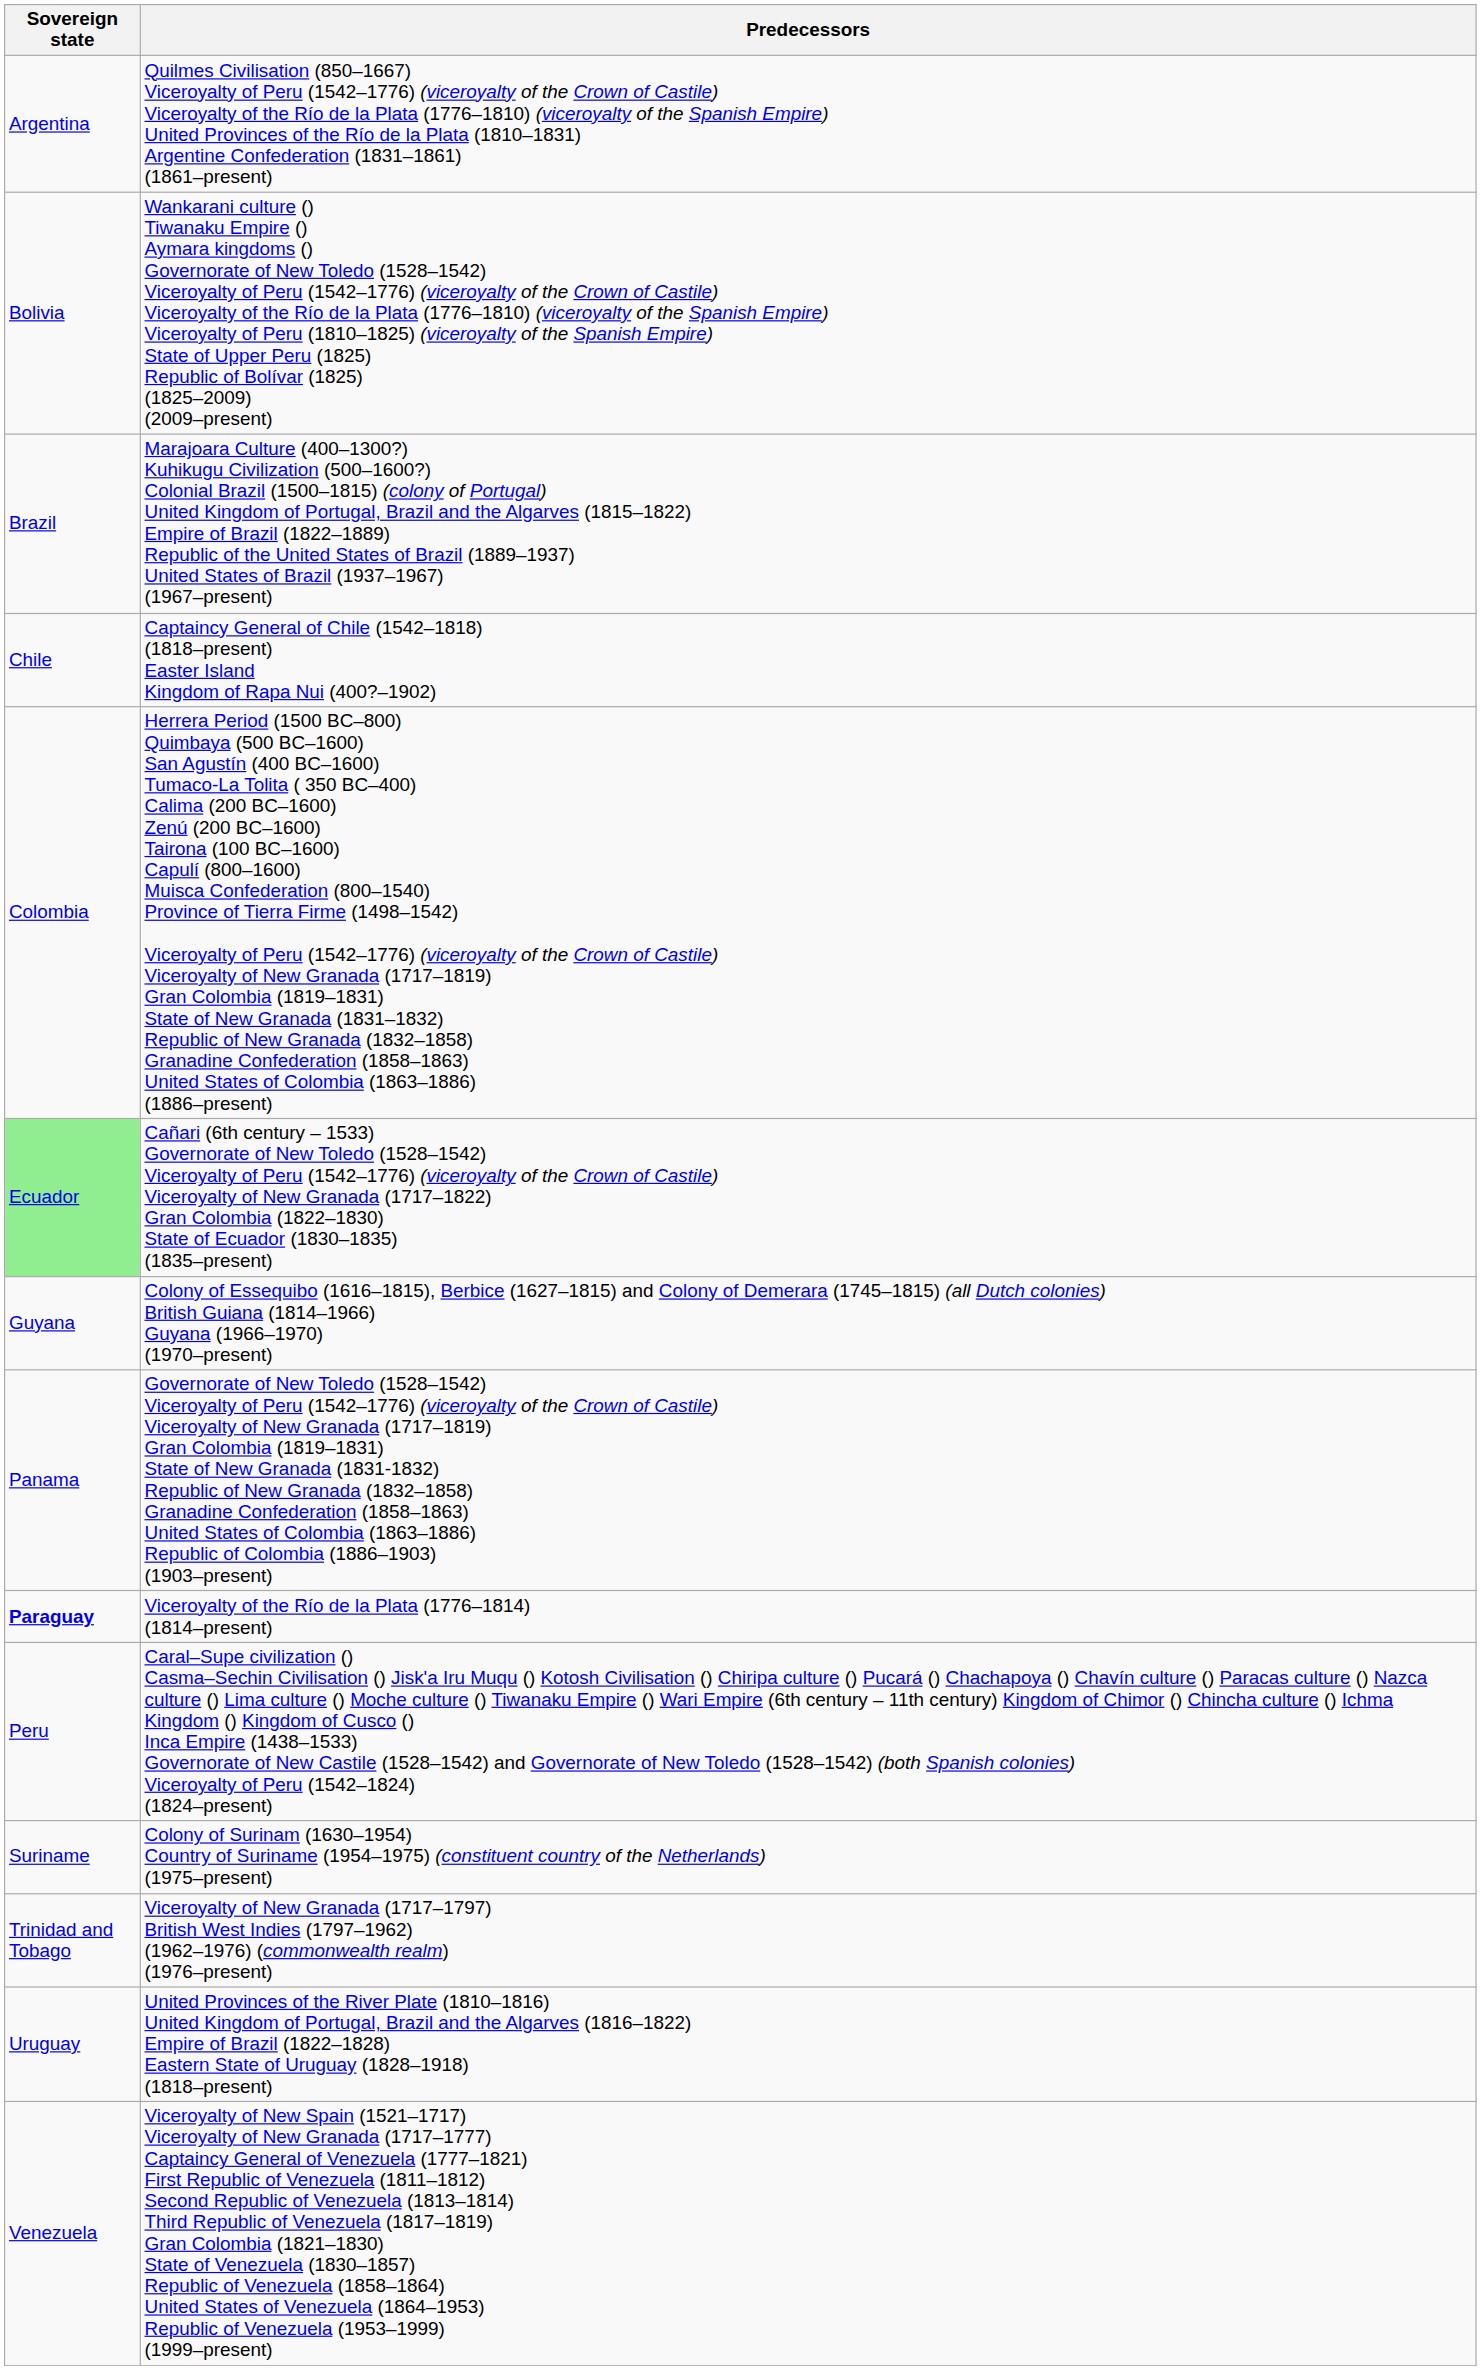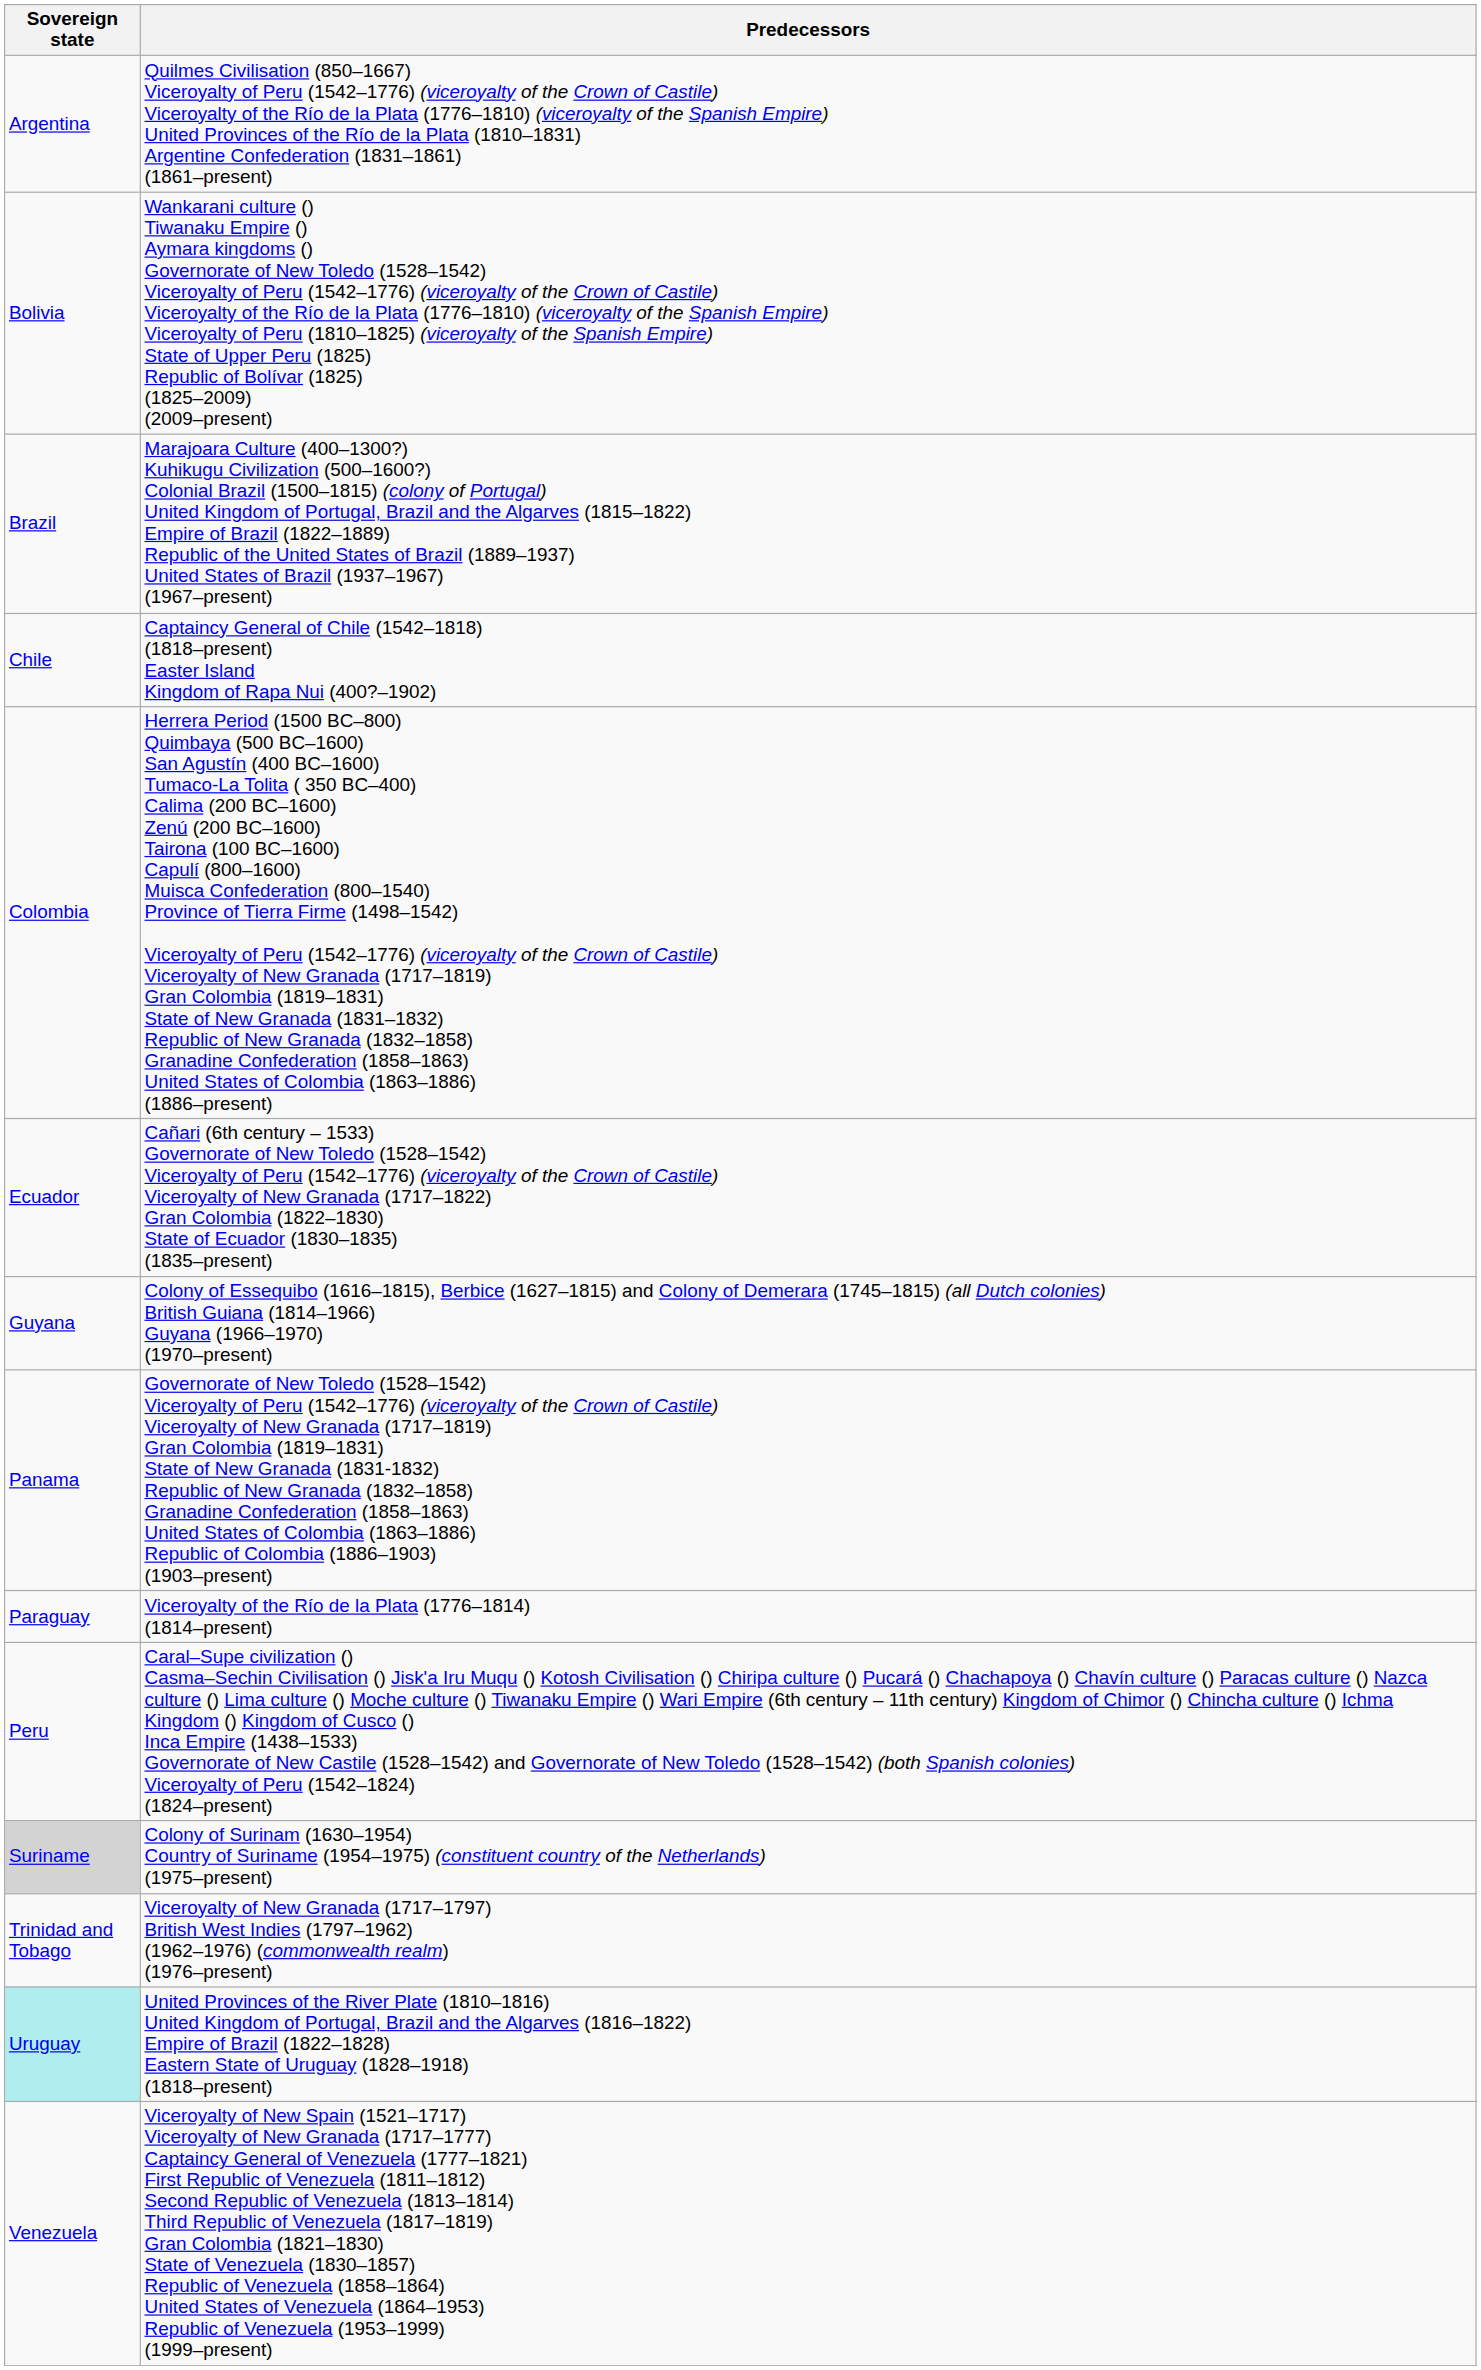(44, 1197) lightgreen background -> (44, 1197) no background
(51, 1616) bold -> (49, 1616) normal
(49, 1856) no background -> (49, 1856) lightgrey background
(45, 2044) no background -> (45, 2044) paleturquoise background
